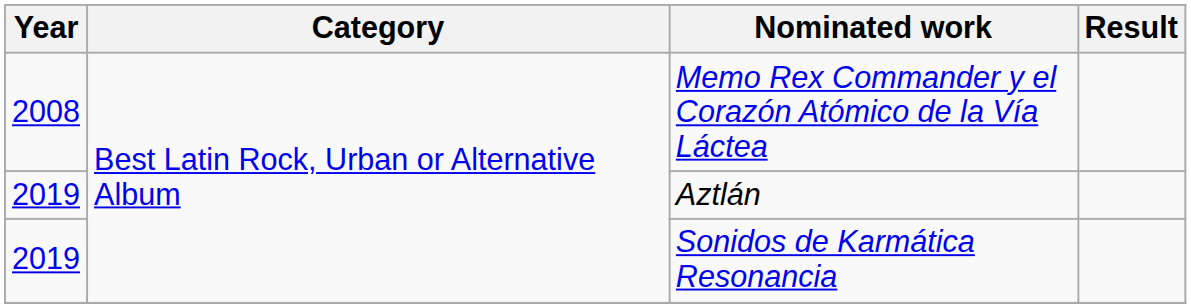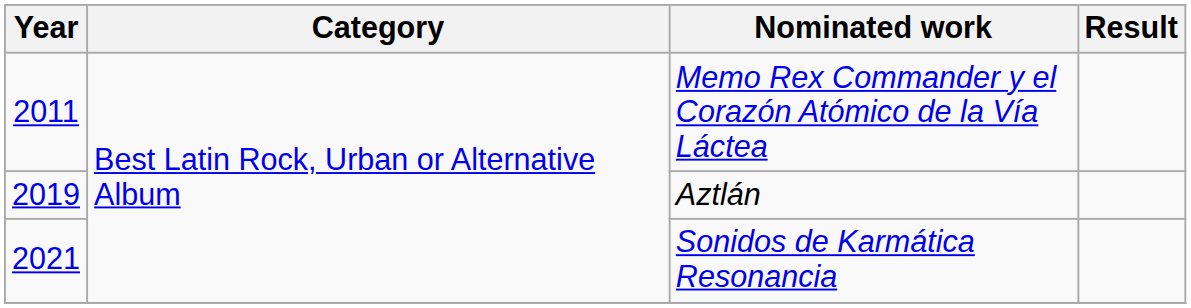(46, 111) 2008 -> (46, 111) 2011
(46, 260) 2019 -> (46, 260) 2021
